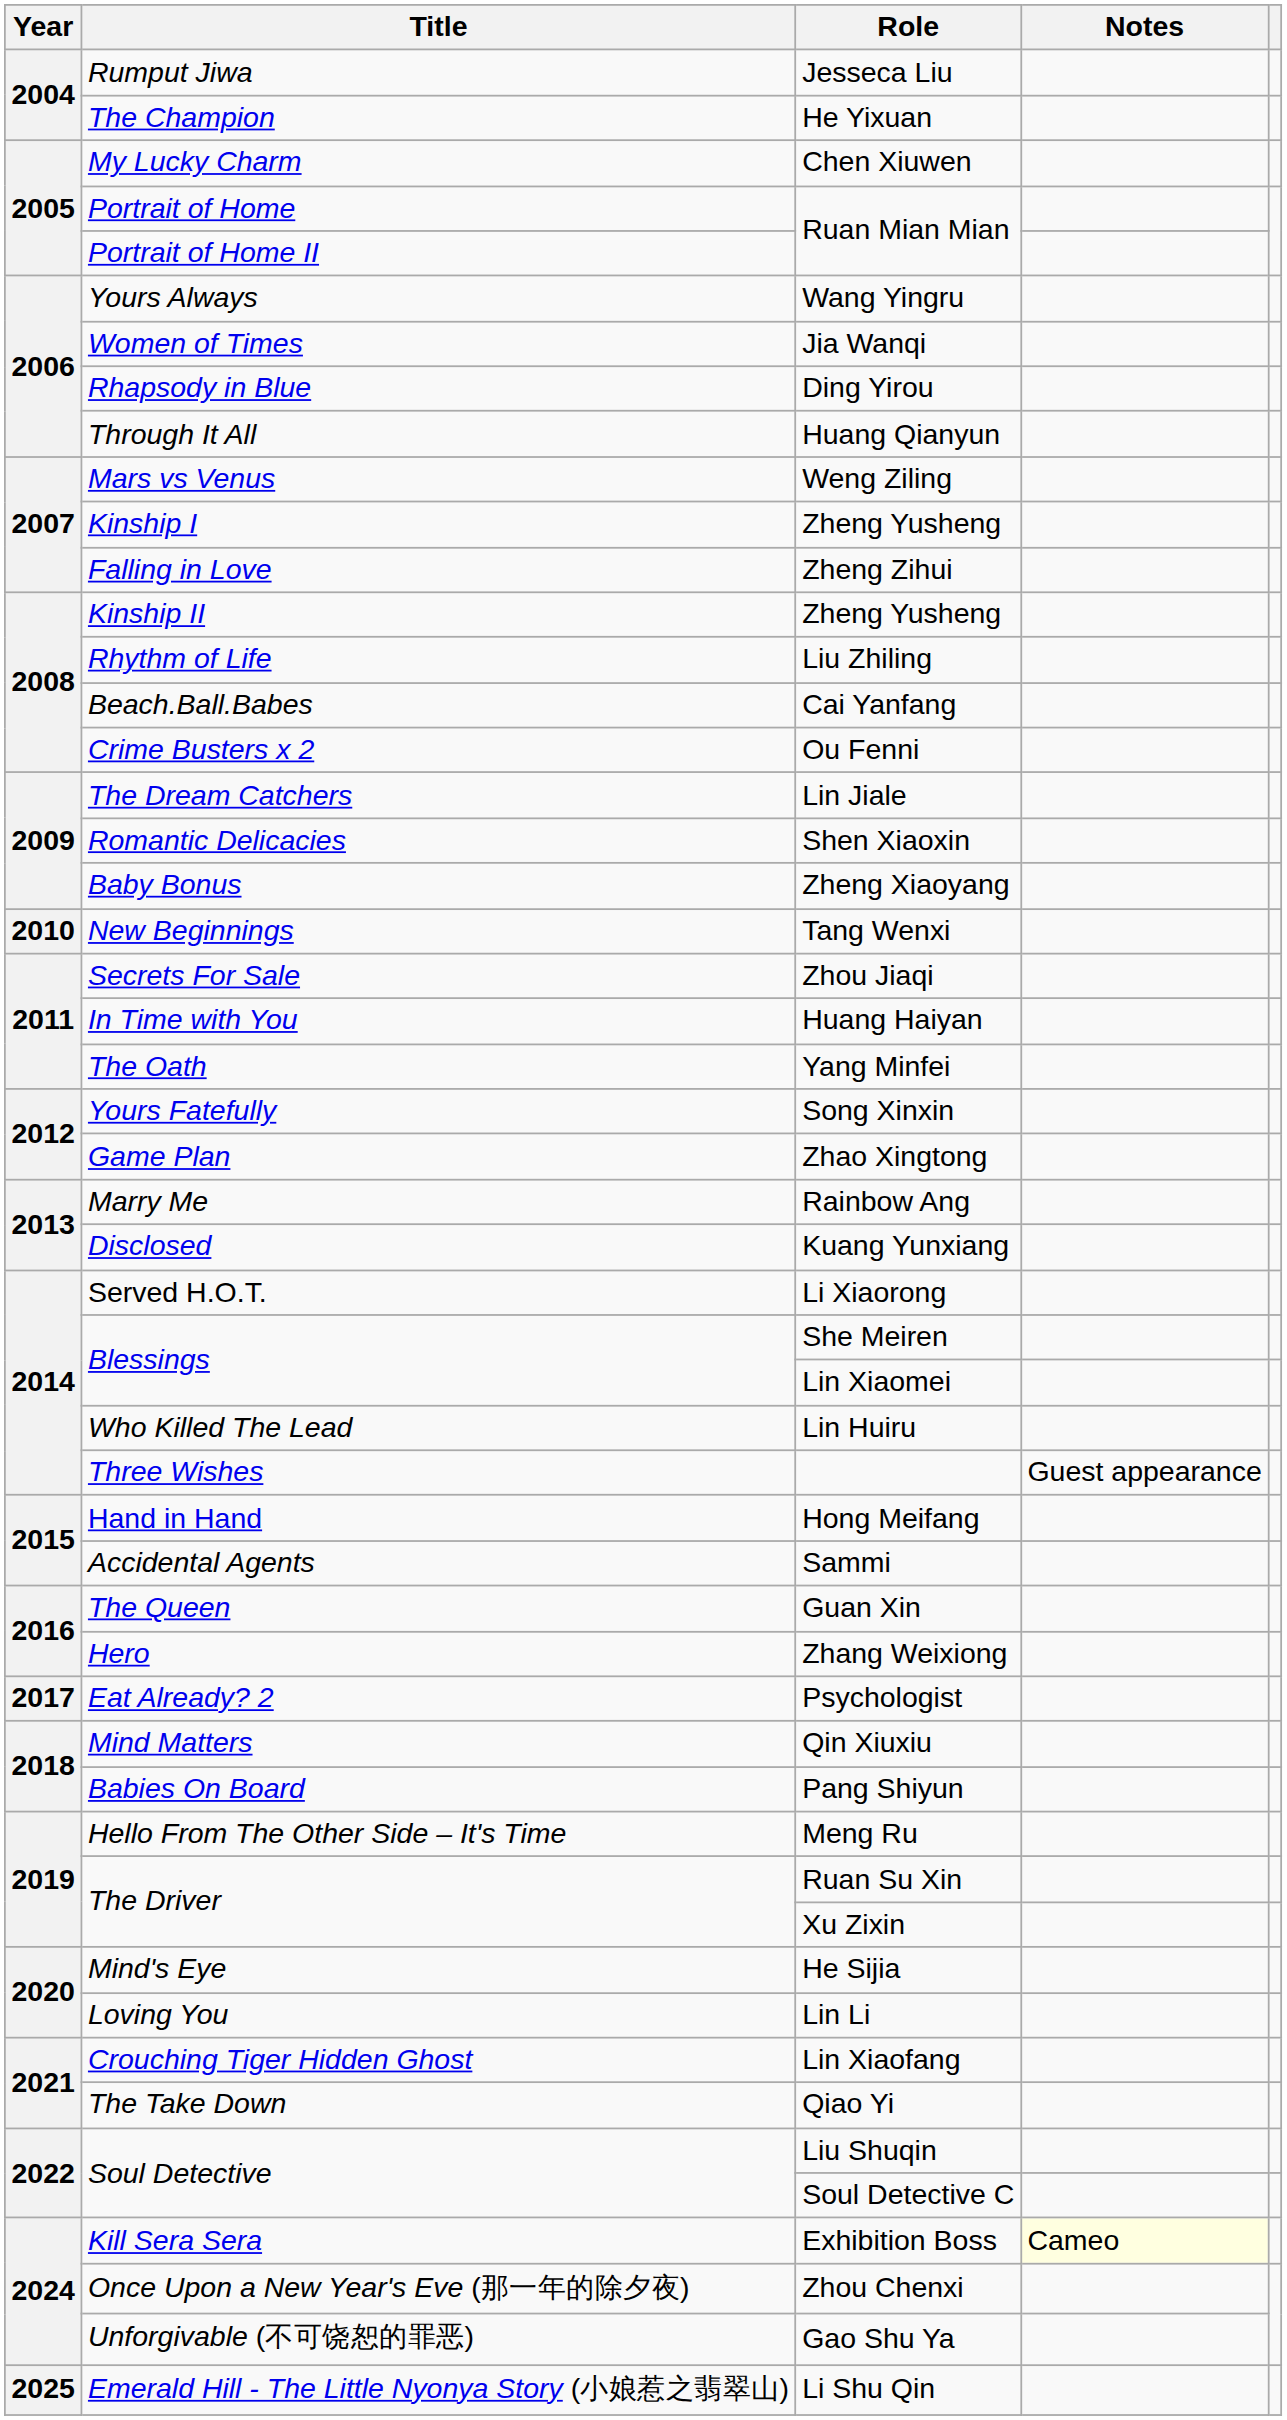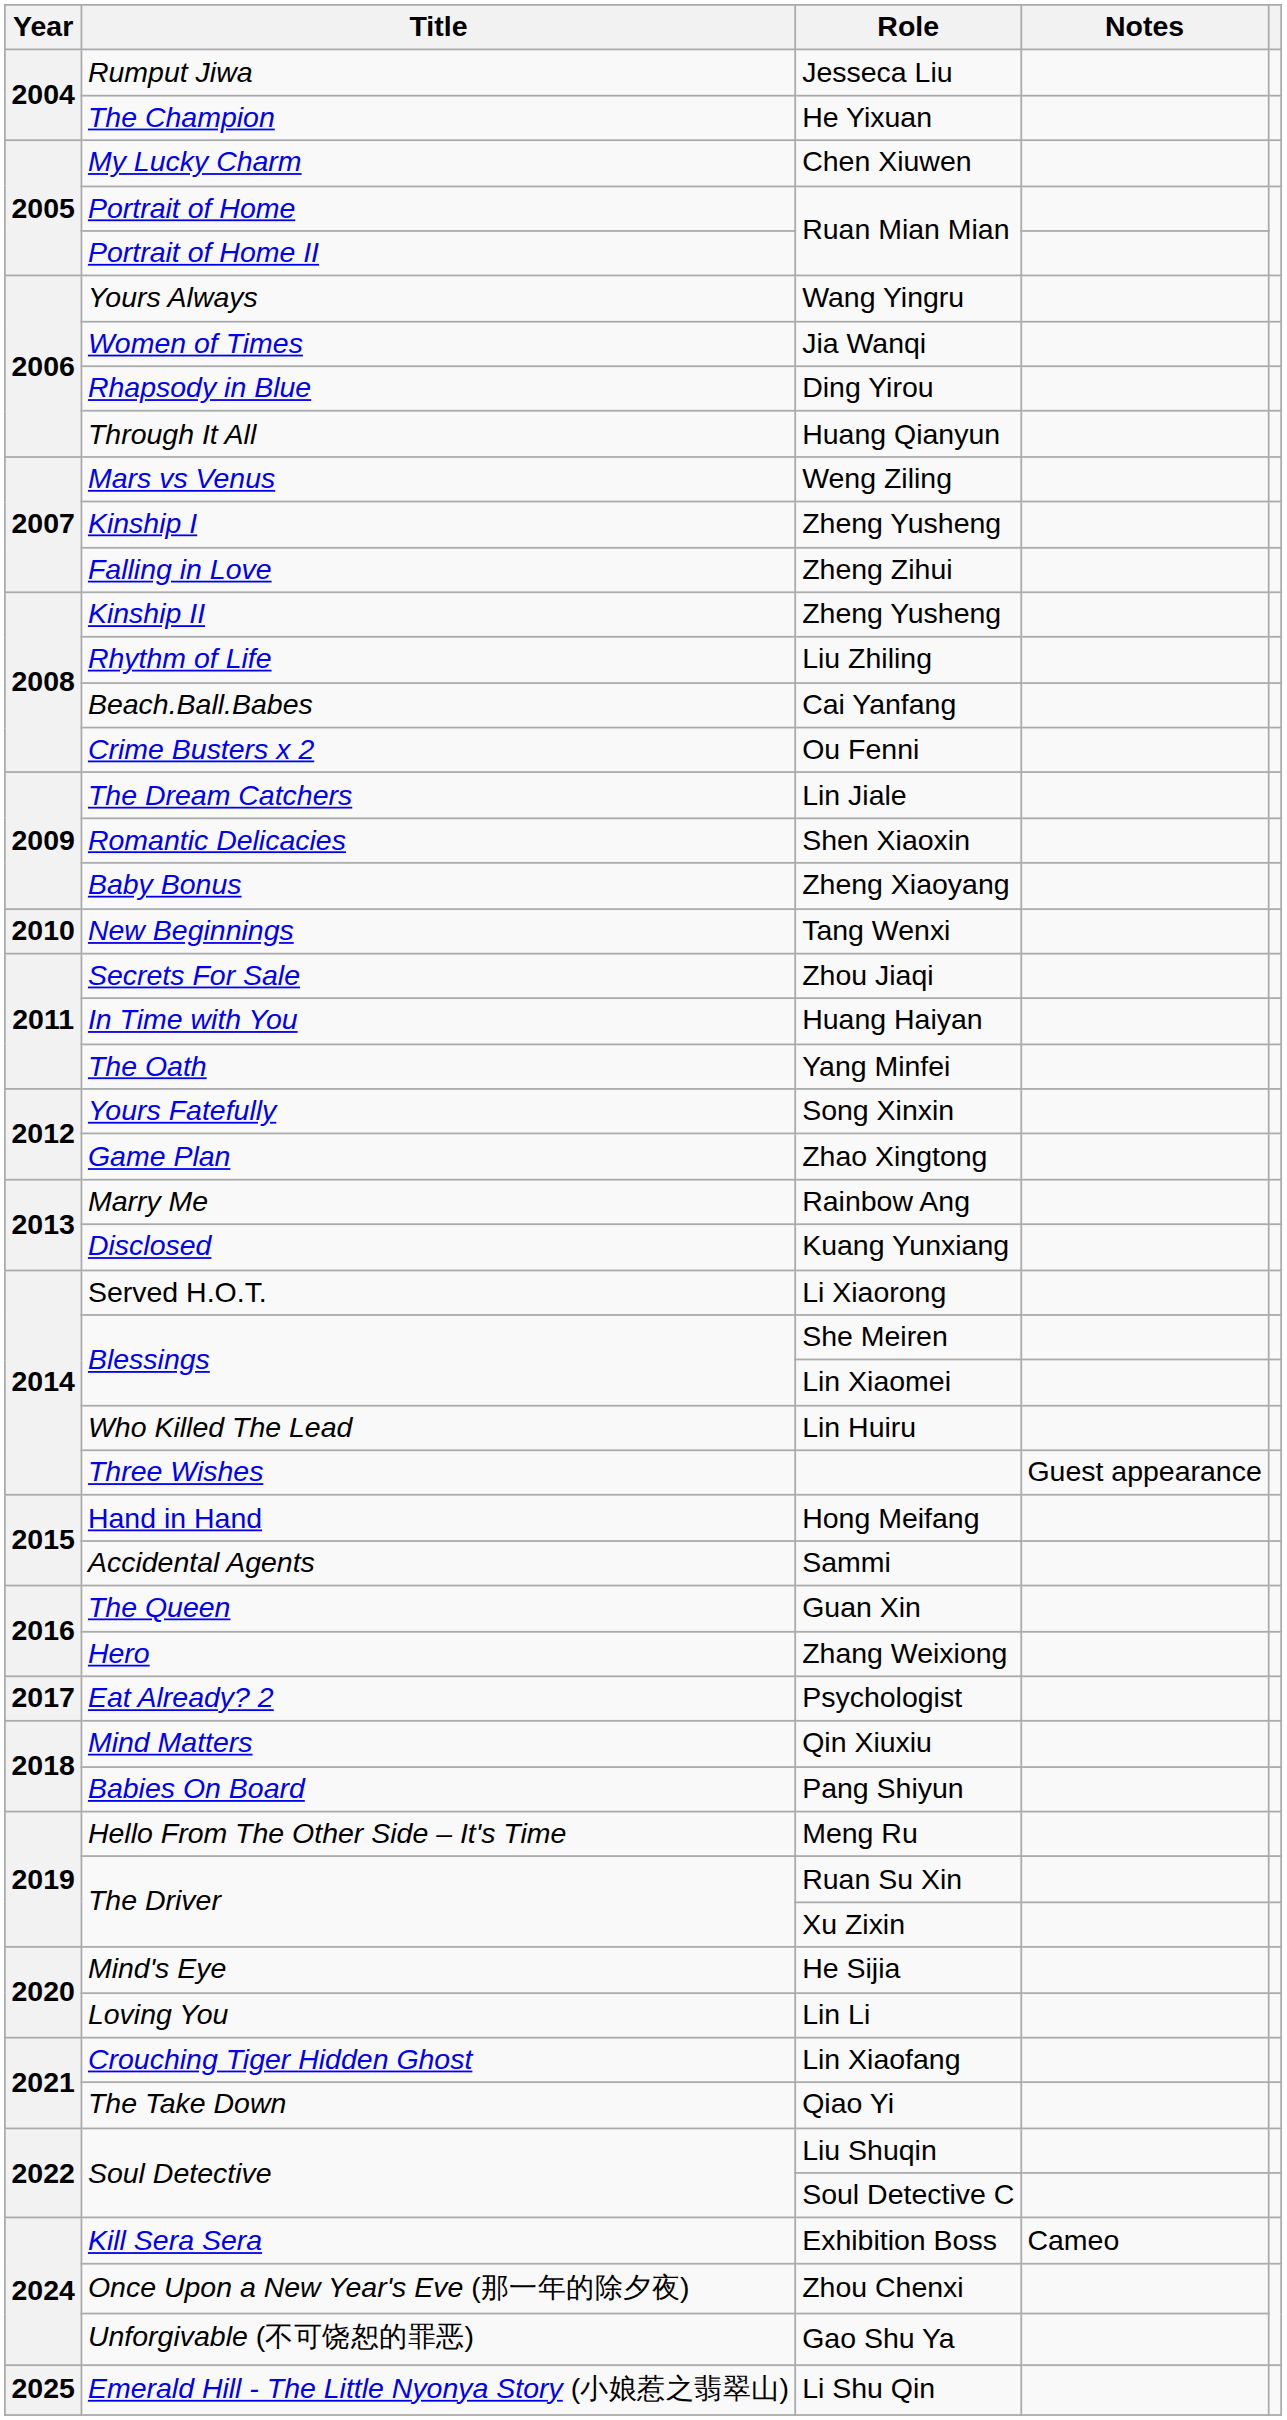(1073, 2240) lightyellow background -> (1073, 2240) no background
